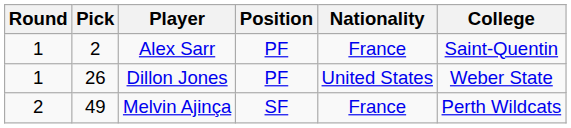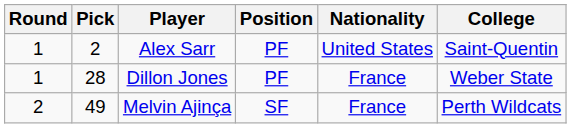(377, 48) France -> (377, 48) United States
(95, 78) 26 -> (95, 78) 28
(377, 78) United States -> (377, 78) France
